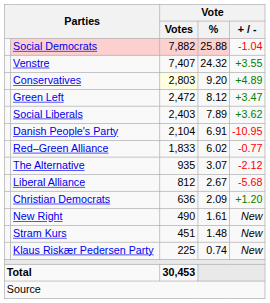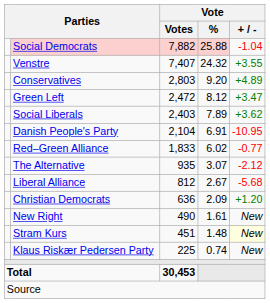(182, 81) lightyellow background -> (182, 81) no background
(252, 234) no background -> (252, 234) lightyellow background
